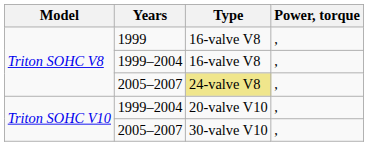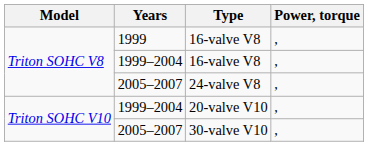(225, 84) khaki background -> (225, 84) no background
